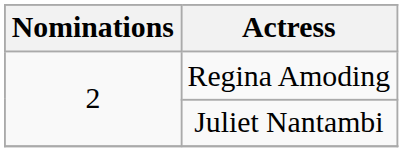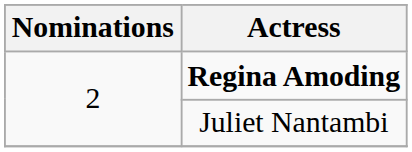(289, 75) normal -> (294, 75) bold
